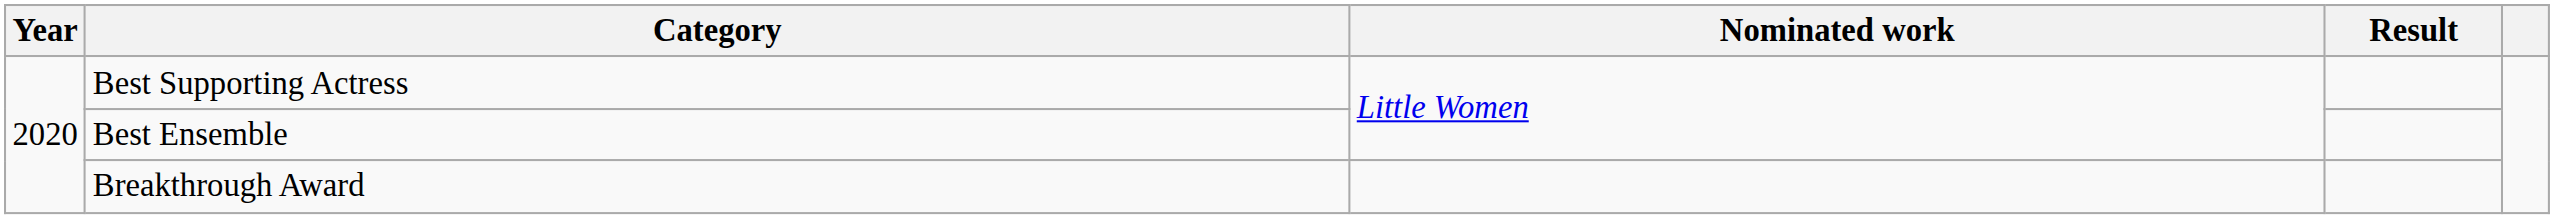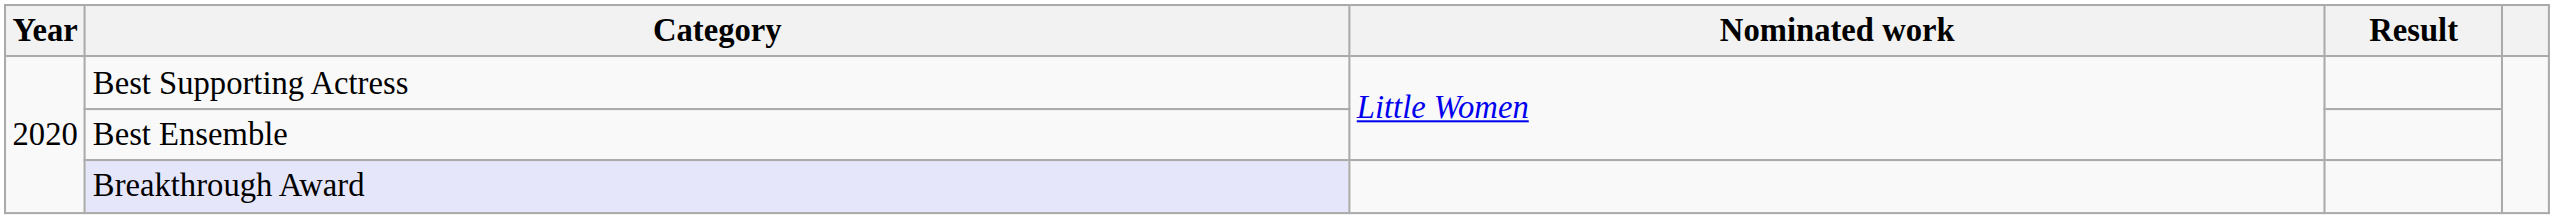(229, 185) no background -> (229, 185) lavender background
